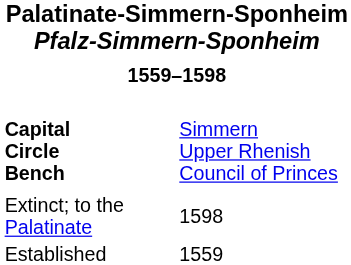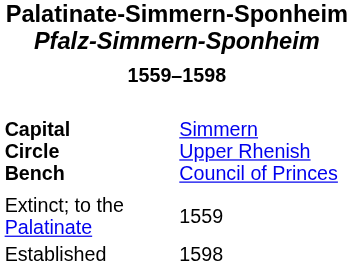(201, 217) 1598 -> (201, 217) 1559
(201, 255) 1559 -> (201, 255) 1598
